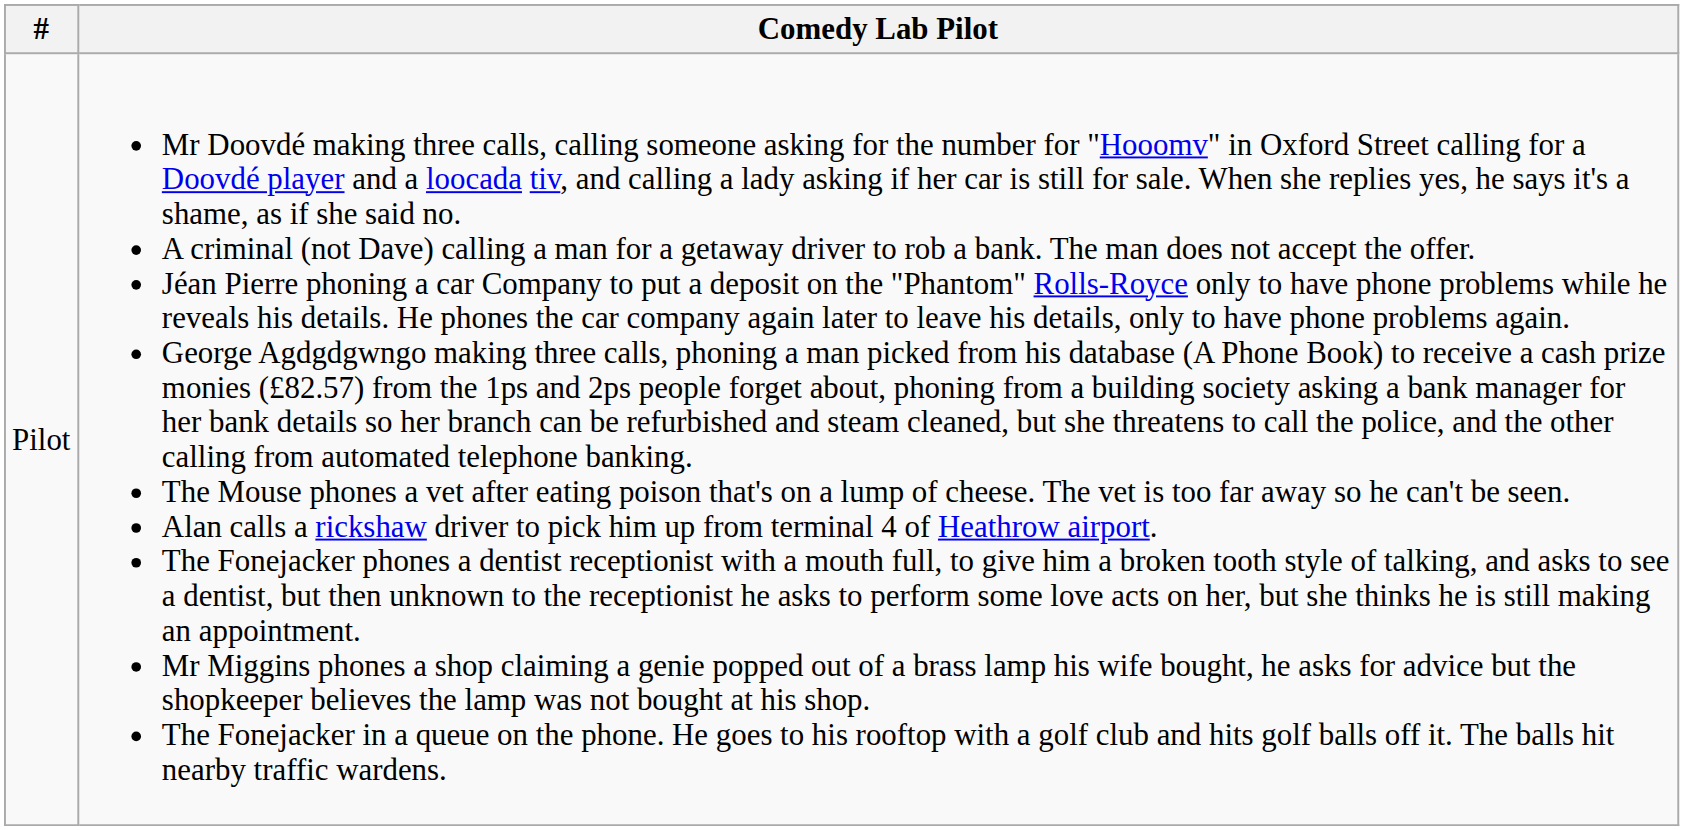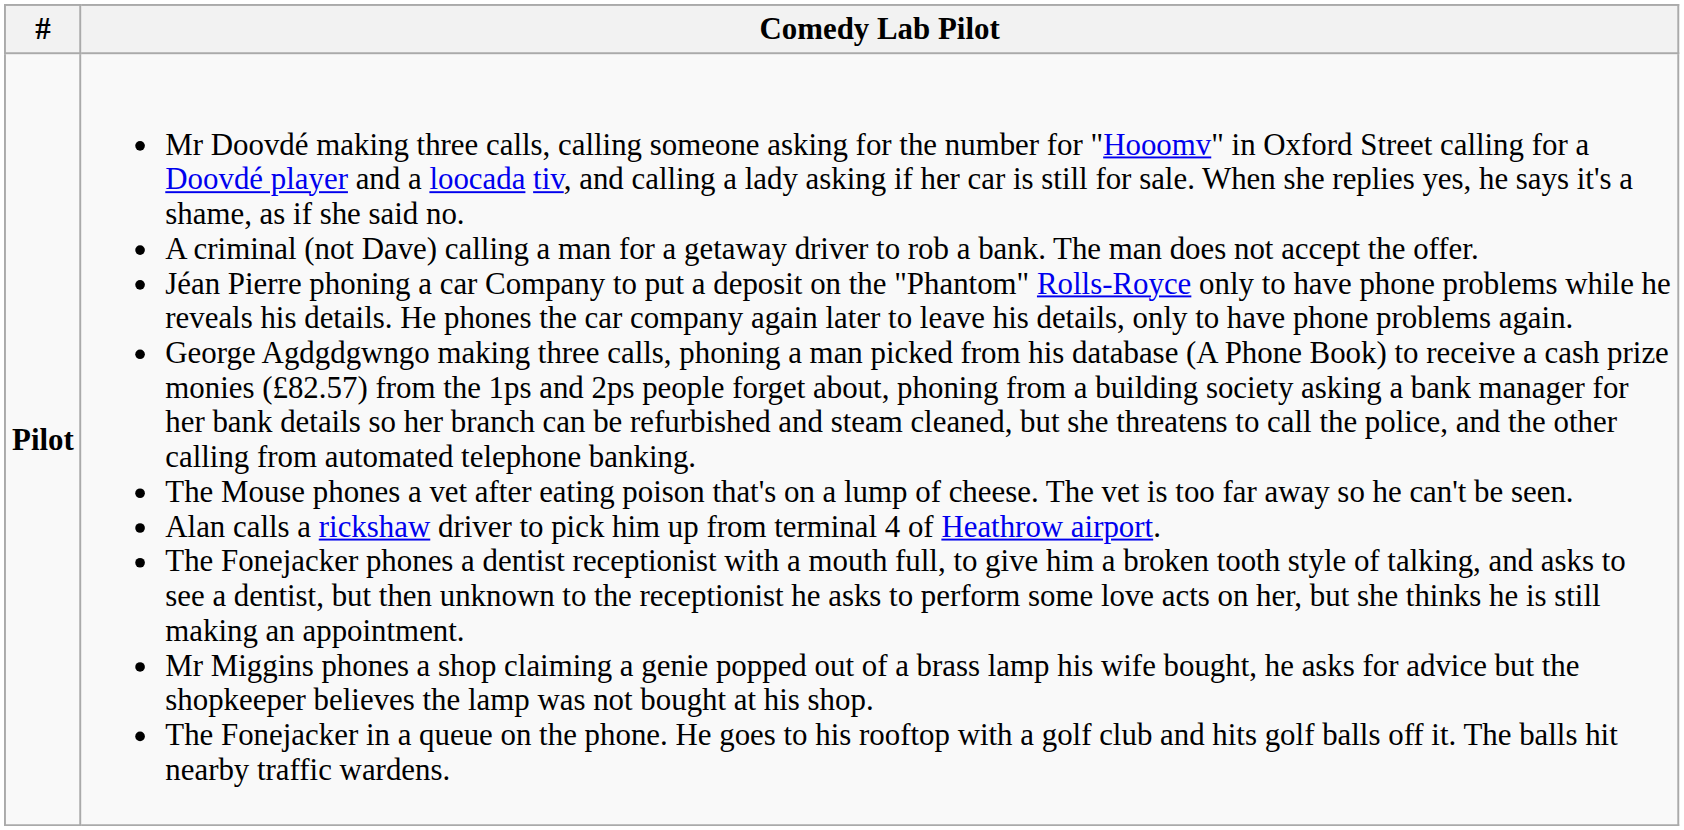(41, 438) normal -> (43, 438) bold
